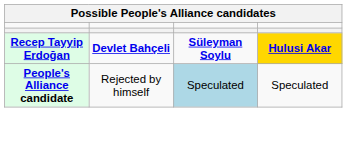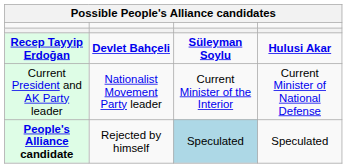(300, 49) gold background -> (300, 49) no background
+ row: (47, 92)
